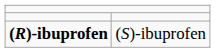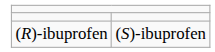(58, 34) bold -> (62, 34) normal
